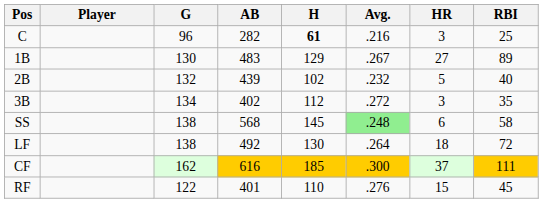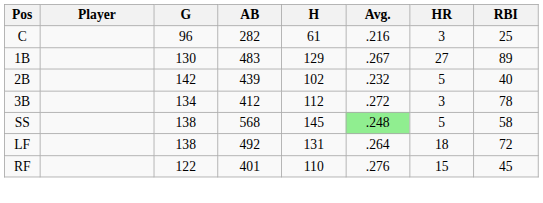(314, 36) bold -> (314, 36) normal
(186, 79) 132 -> (186, 79) 142
(250, 101) 402 -> (250, 101) 412
(506, 101) 35 -> (506, 101) 78
(442, 123) 6 -> (442, 123) 5
(314, 144) 130 -> (314, 144) 131
- row: (22, 166)
